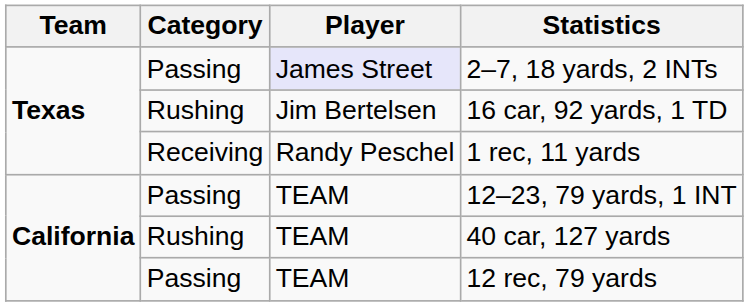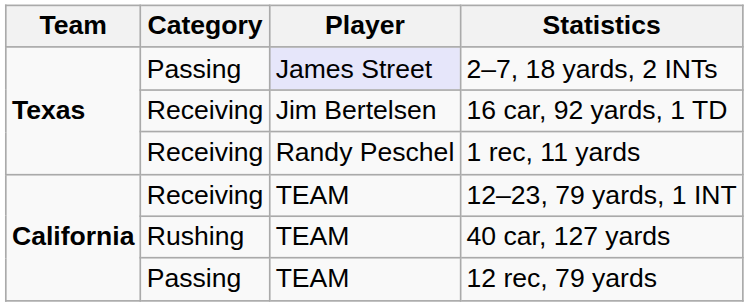(195, 110) Rushing -> (205, 110) Receiving
(194, 194) Passing -> (205, 194) Receiving
